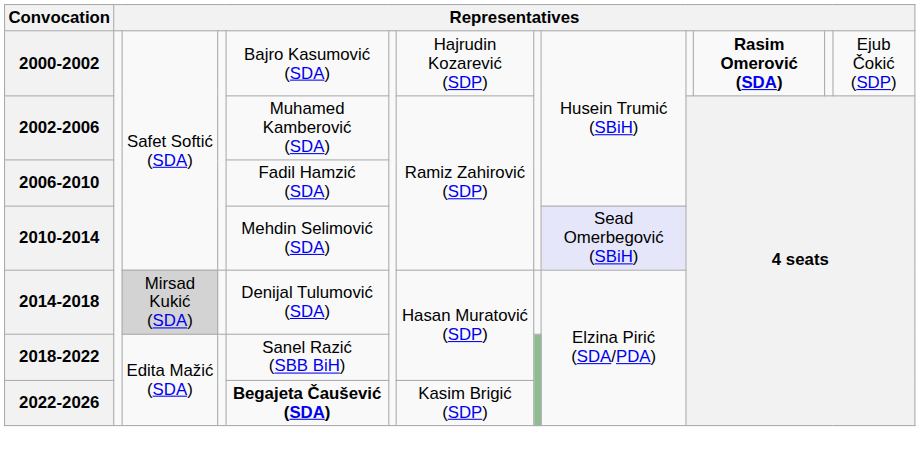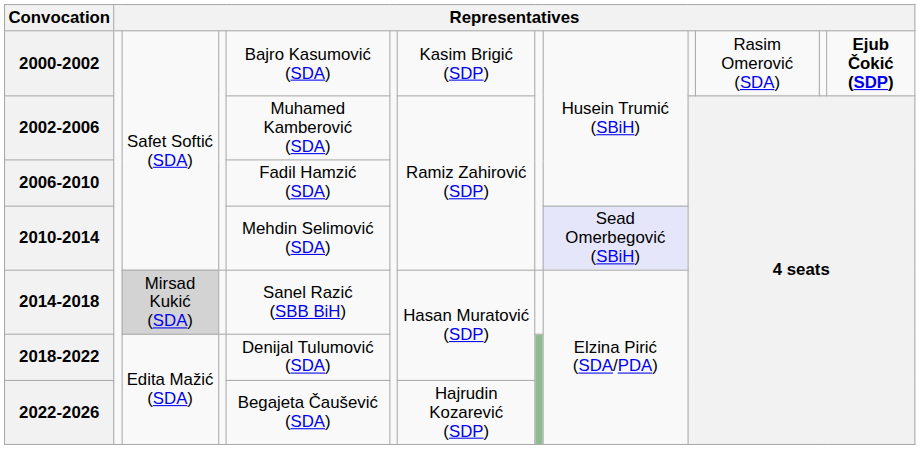(465, 63) Hajrudin Kozarević (SDP) -> (466, 63) Kasim Brigić (SDP)
(759, 63) bold -> (757, 63) normal
(874, 63) normal -> (871, 63) bold
(307, 302) Denijal Tulumović (SDA) -> (308, 302) Sanel Razić (SBB BiH)
(307, 357) Sanel Razić (SBB BiH) -> (308, 357) Denijal Tulumović (SDA)
(307, 402) bold -> (308, 412) normal
(465, 402) Kasim Brigić (SDP) -> (466, 412) Hajrudin Kozarević (SDP)
